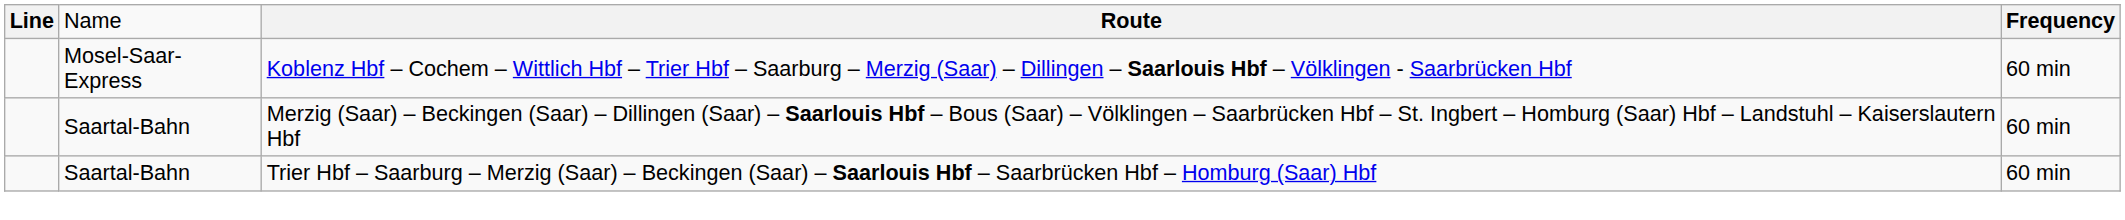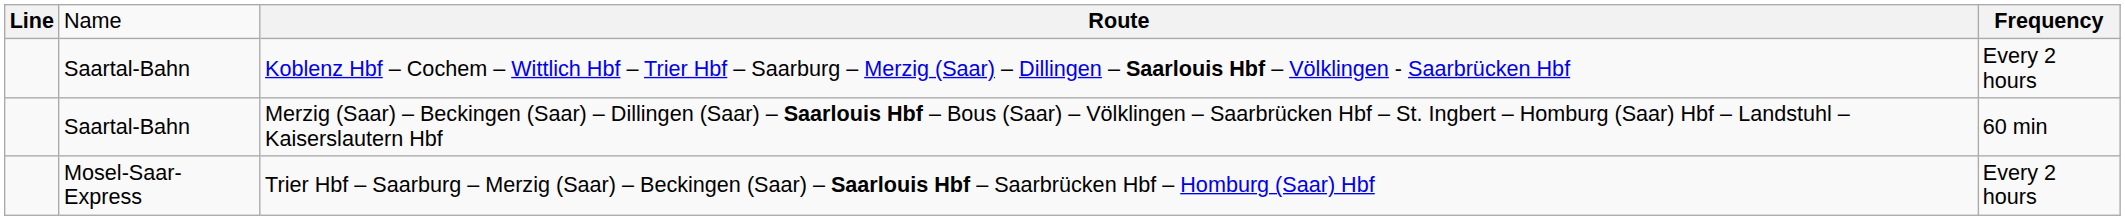(123, 68) Mosel-Saar-Express -> (127, 68) Saartal-Bahn
(2038, 68) 60 min -> (2019, 68) Every 2 hours
(127, 172) Saartal-Bahn -> (123, 185) Mosel-Saar-Express
(2038, 172) 60 min -> (2019, 185) Every 2 hours
